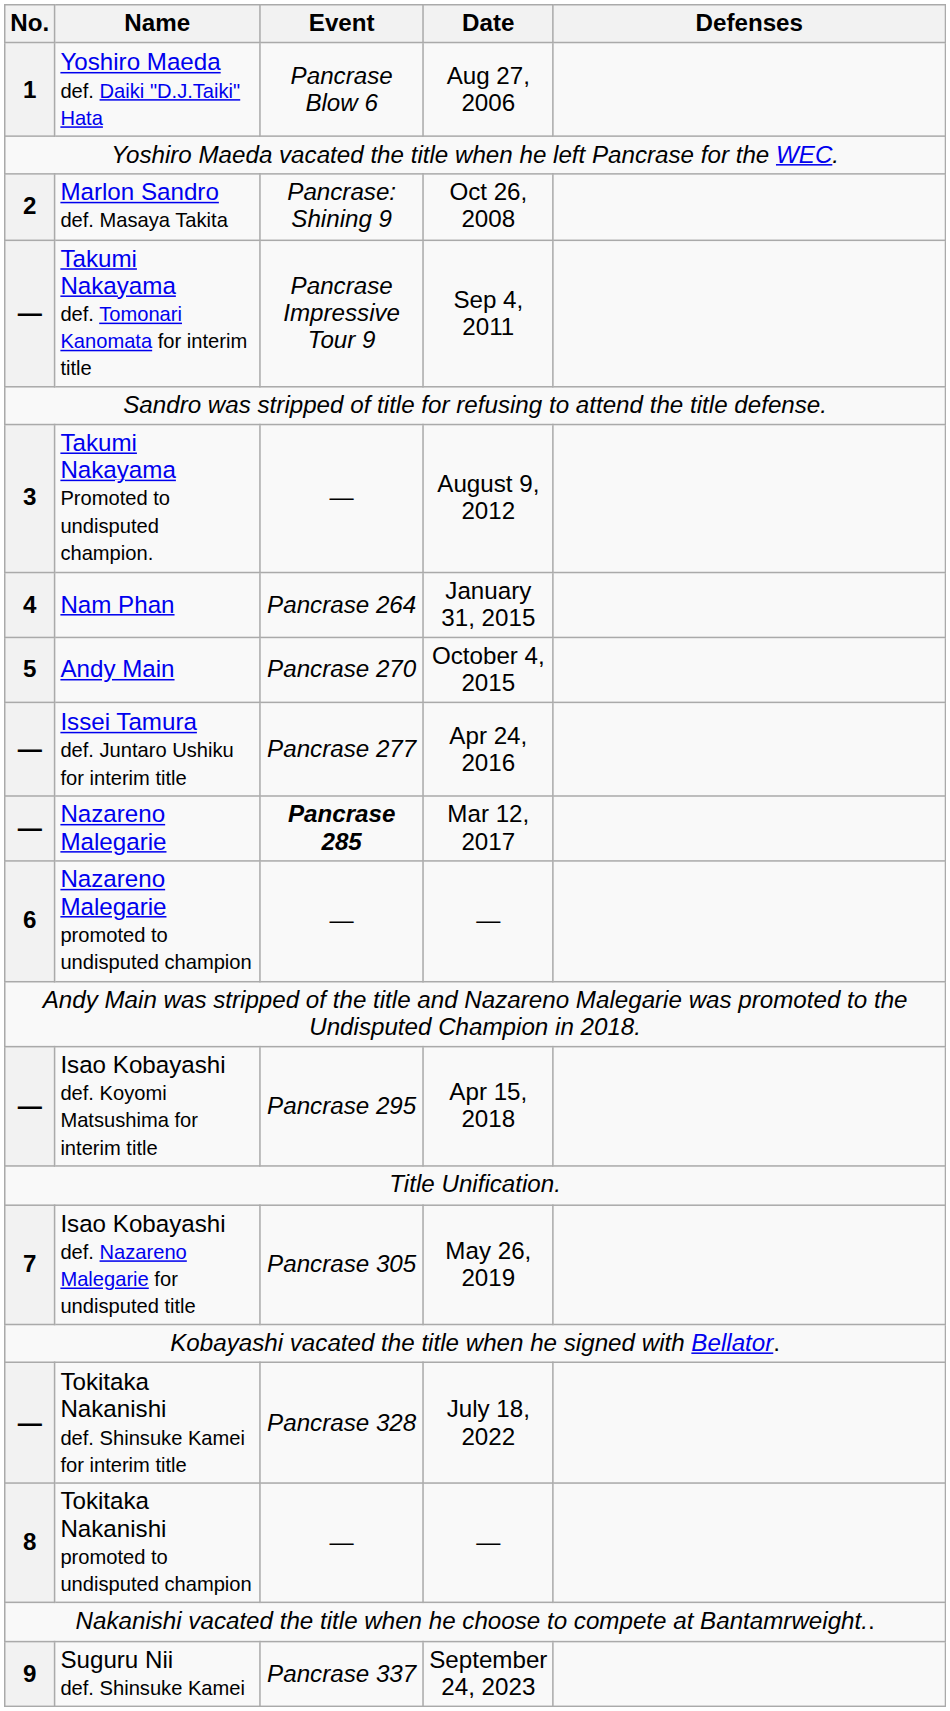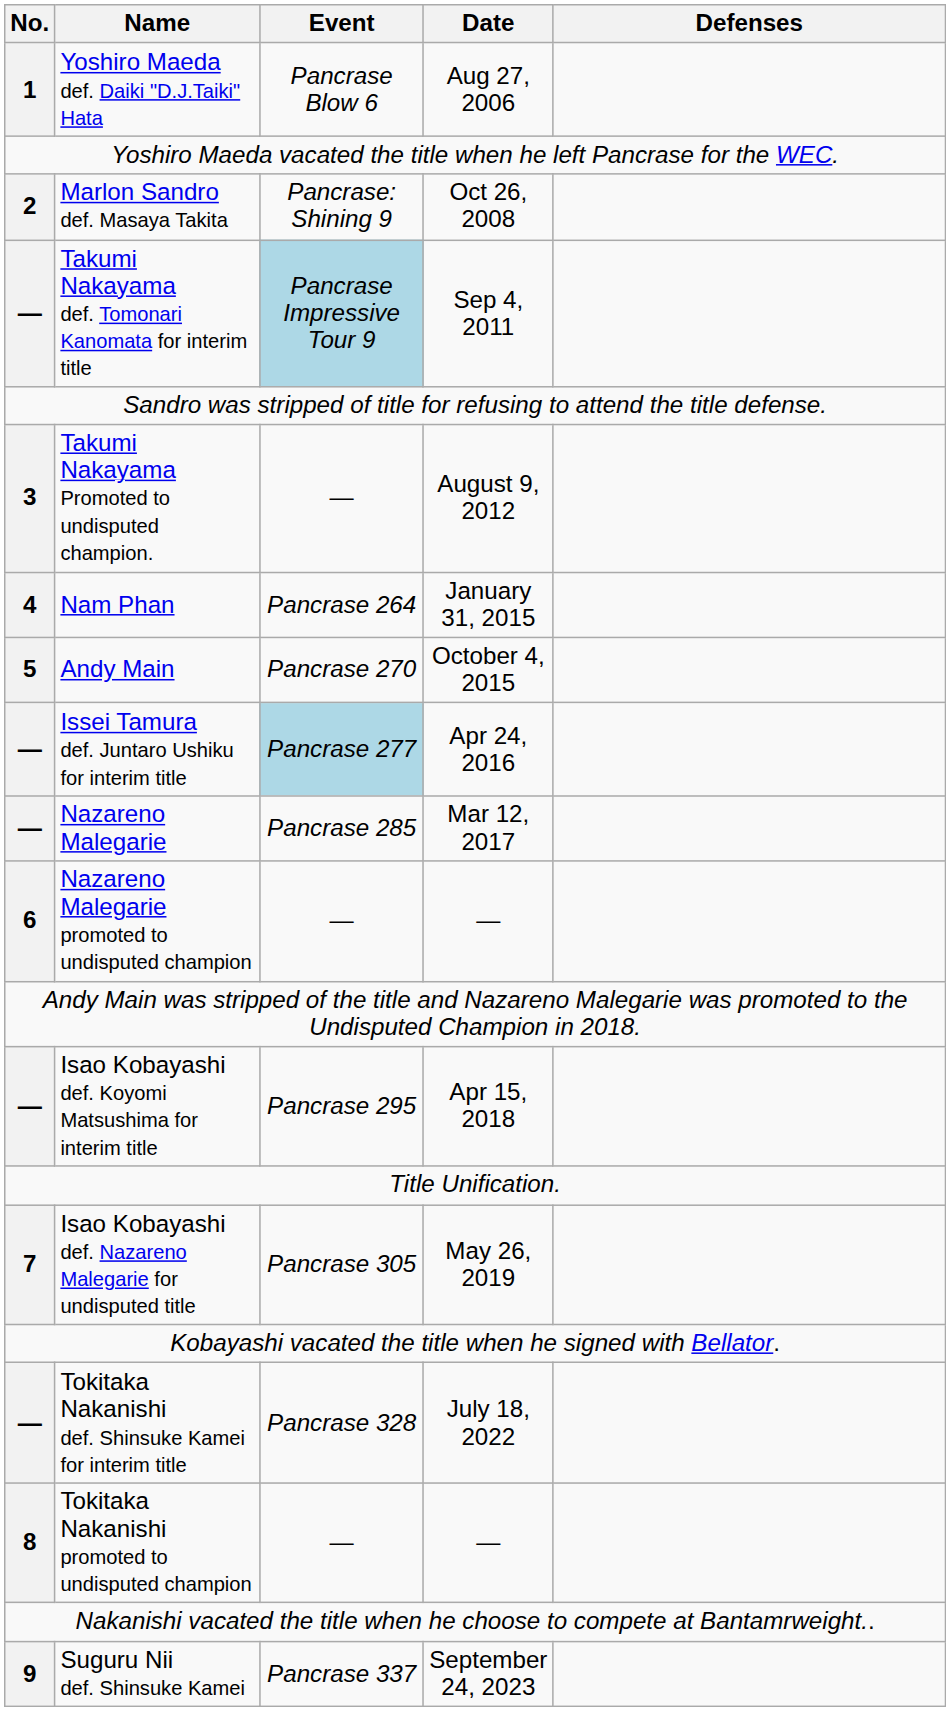(342, 312) no background -> (342, 312) lightblue background
(342, 749) no background -> (342, 749) lightblue background
(342, 828) bold -> (342, 828) normal
